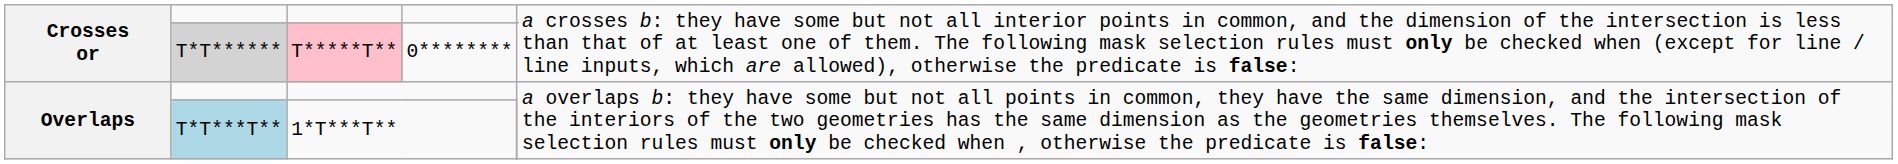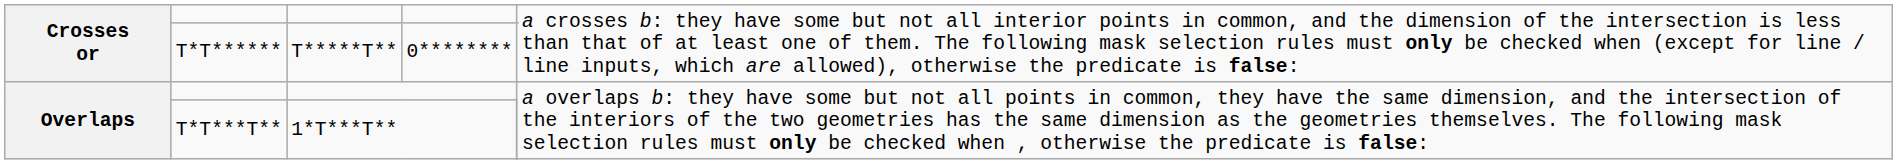(229, 52) lightgrey background -> (229, 52) no background
(344, 52) pink background -> (344, 52) no background
(229, 129) lightblue background -> (229, 129) no background
